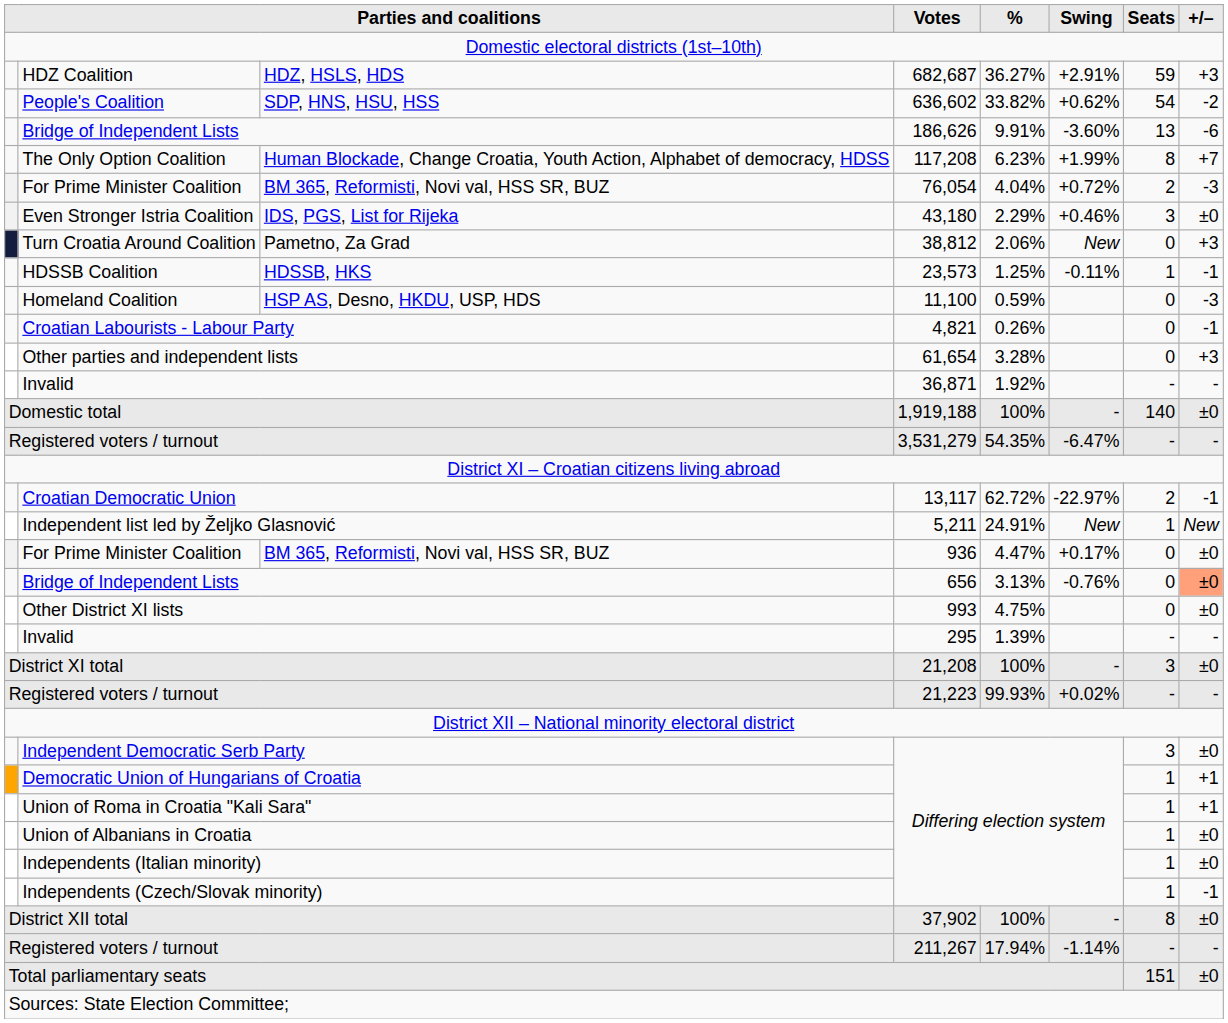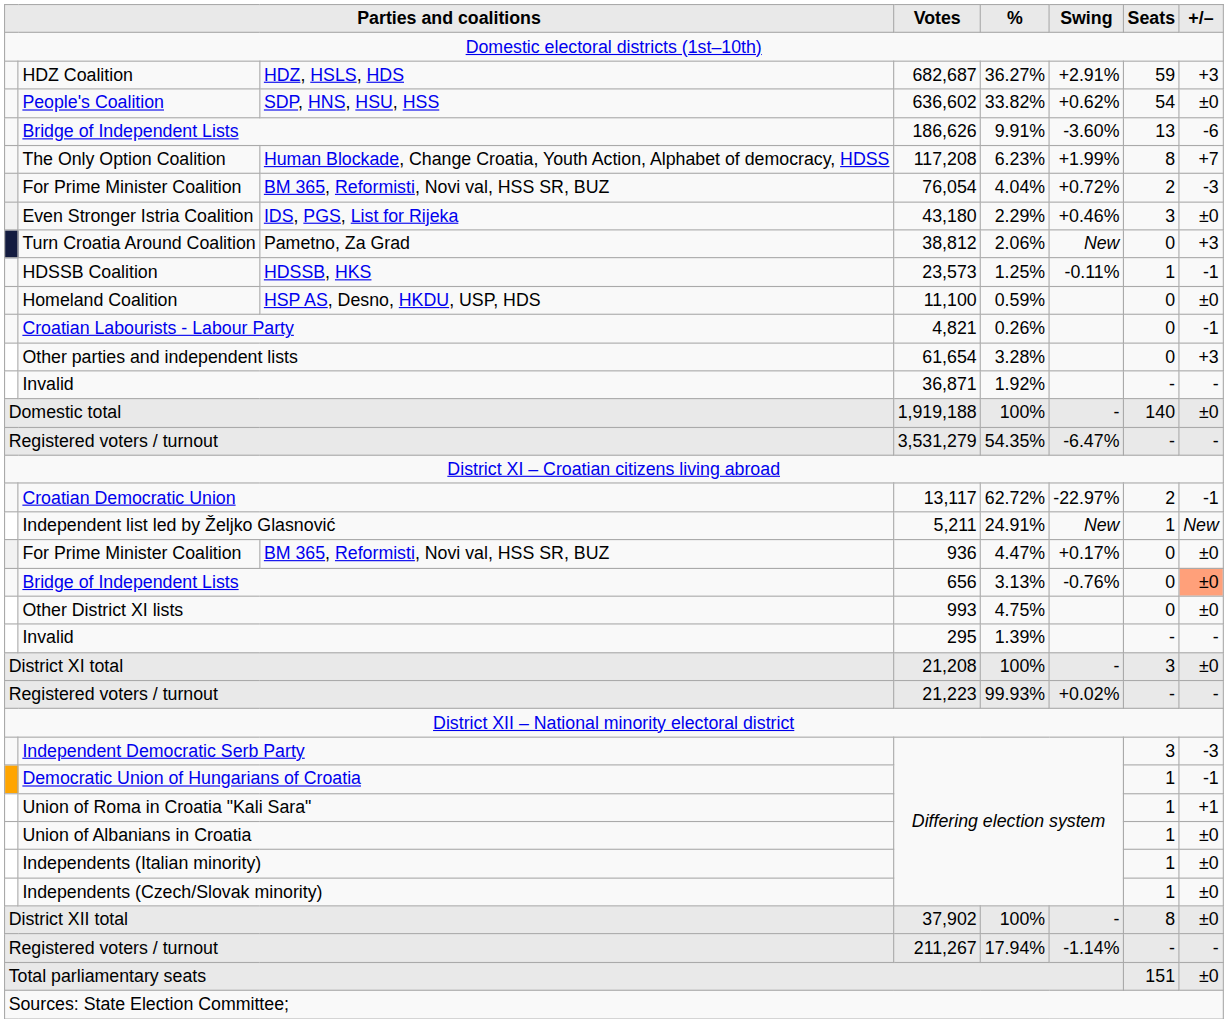(1211, 103) -2 -> (1209, 103) ±0
(1211, 300) -3 -> (1209, 300) ±0
(1209, 750) ±0 -> (1211, 750) -3
(1209, 779) +1 -> (1211, 779) -1
(1211, 891) -1 -> (1209, 891) ±0
